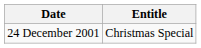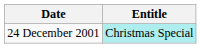(149, 33) no background -> (149, 33) paleturquoise background
